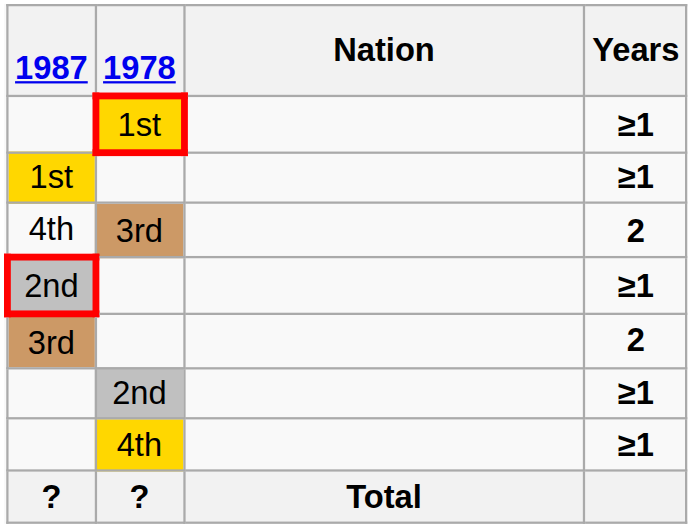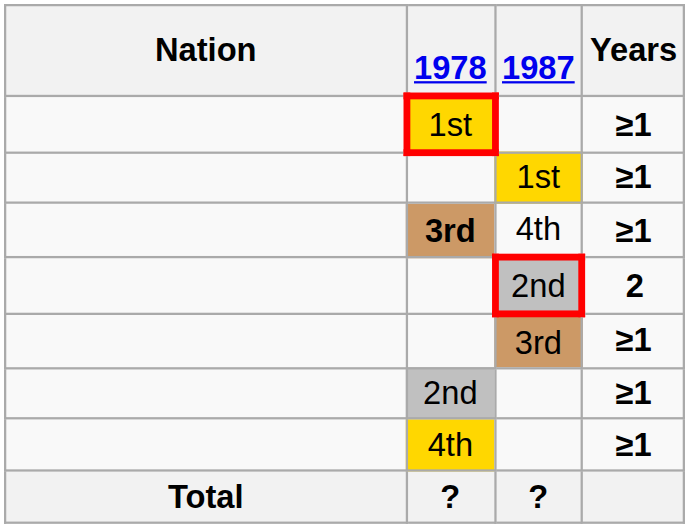columns swapped: (384, 51) <-> (51, 69)
(139, 231) normal -> (450, 231) bold
(636, 231) 2 -> (634, 231) ≥1
(636, 286) ≥1 -> (635, 286) 2
(636, 341) 2 -> (634, 341) ≥1
